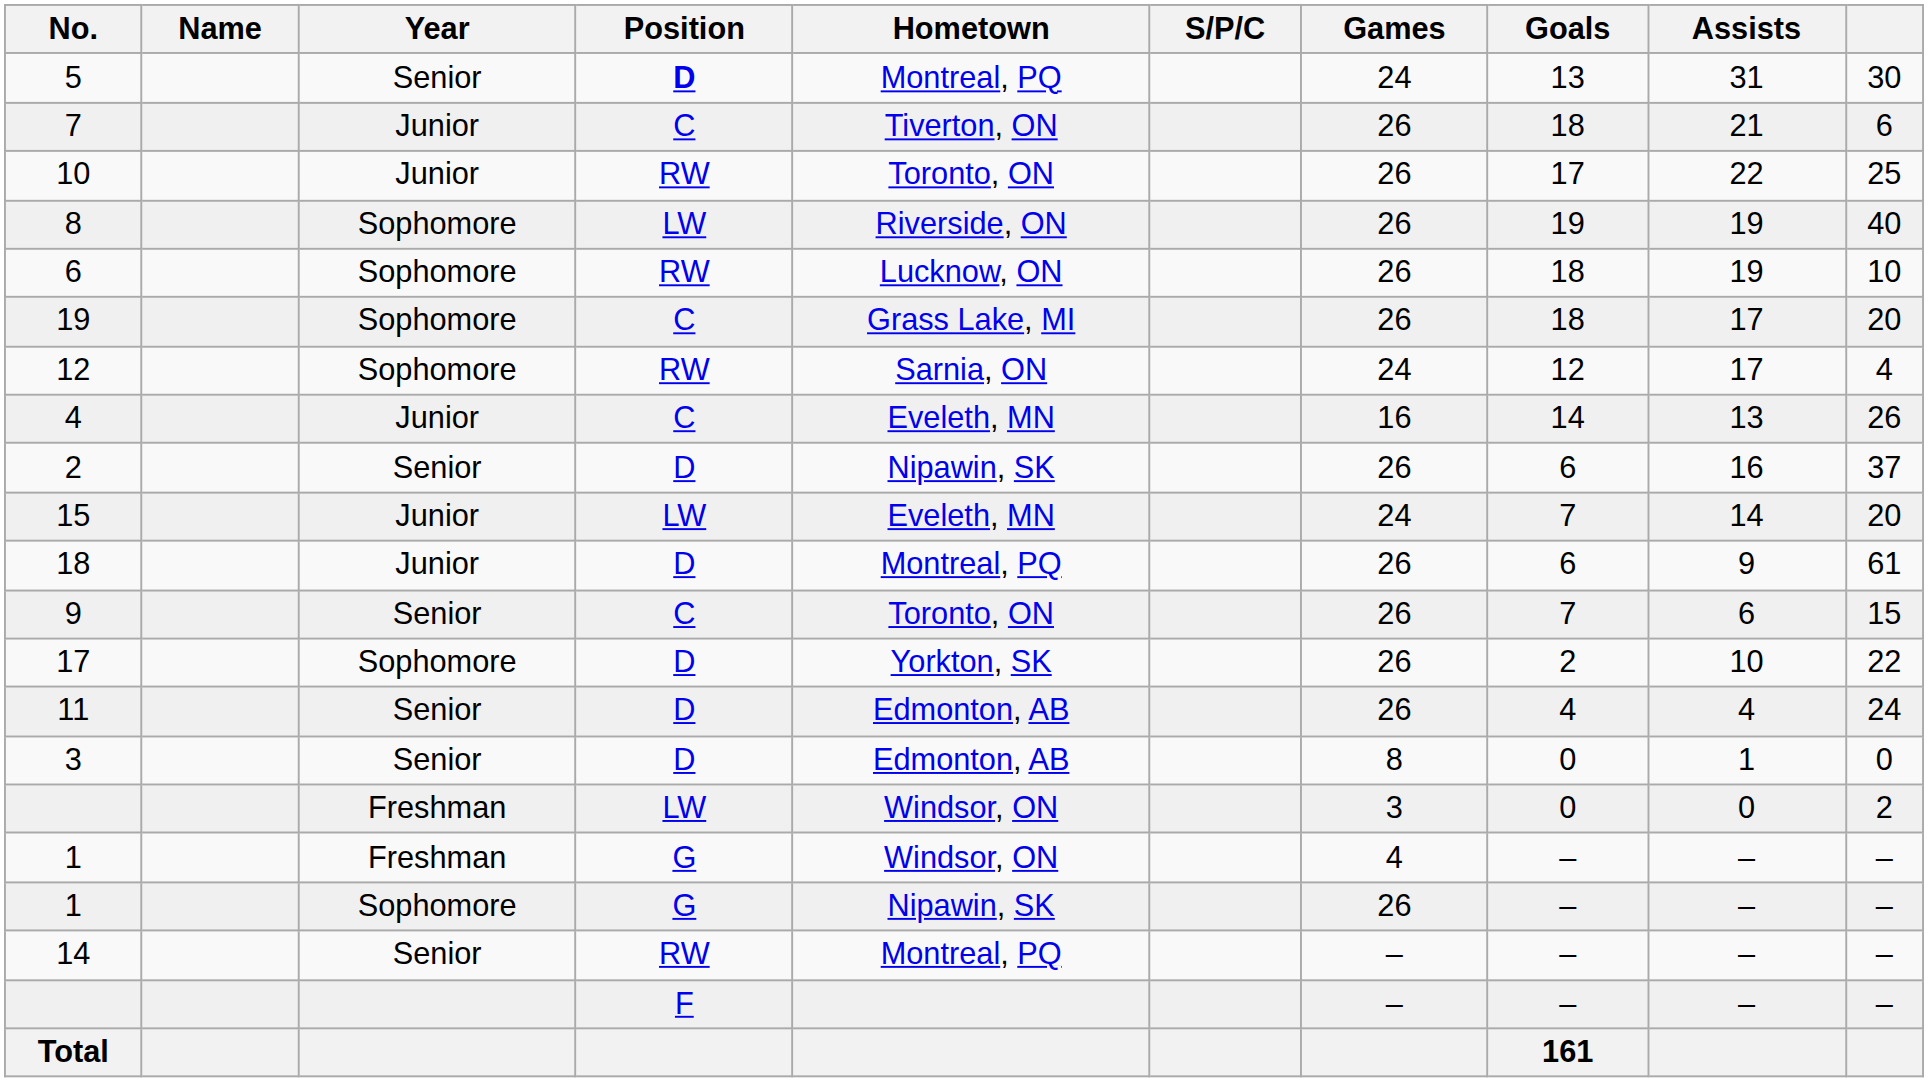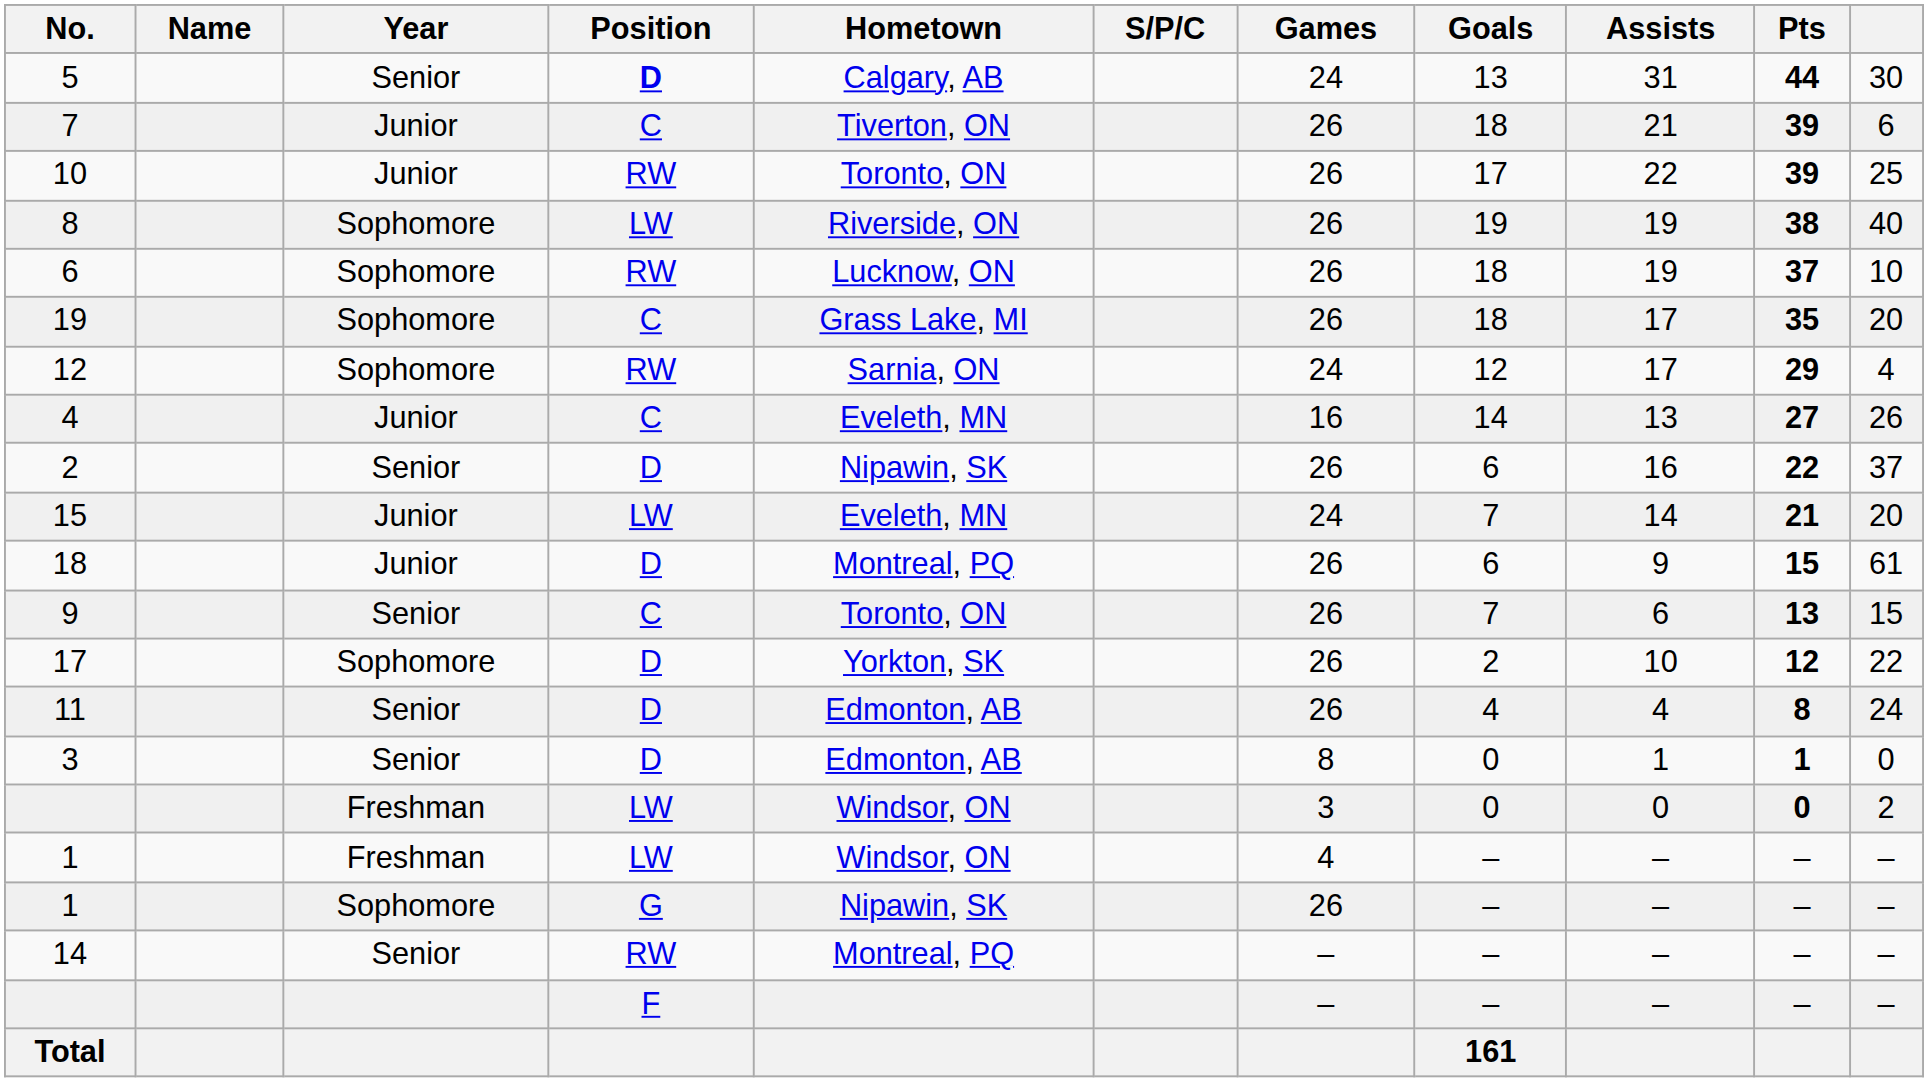+ column: (1802, 28)
(971, 77) Montreal, PQ -> (924, 77) Calgary, AB
(684, 857) G -> (651, 857) LW
